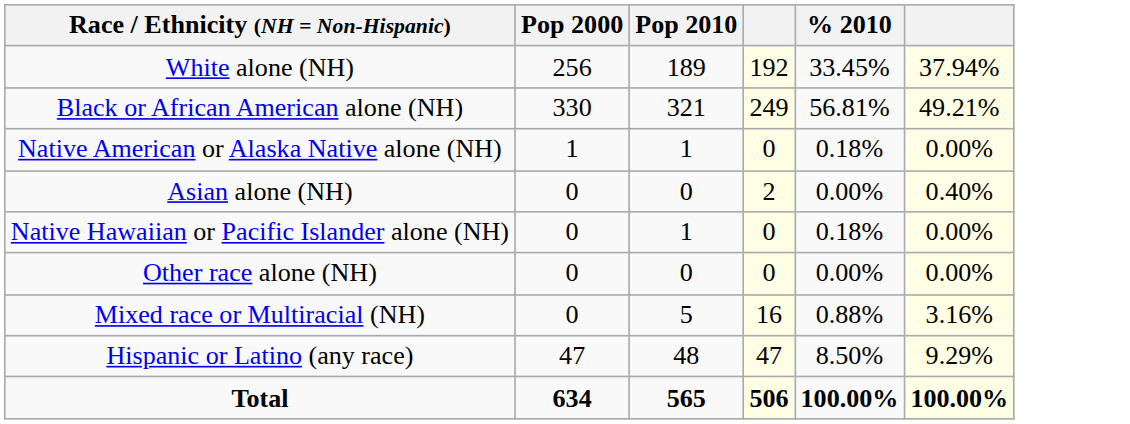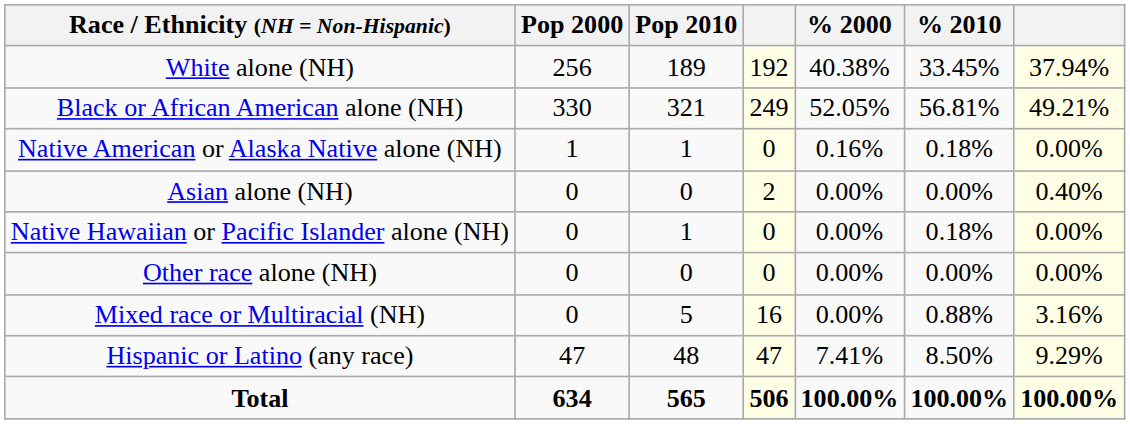+ column: (849, 25)
